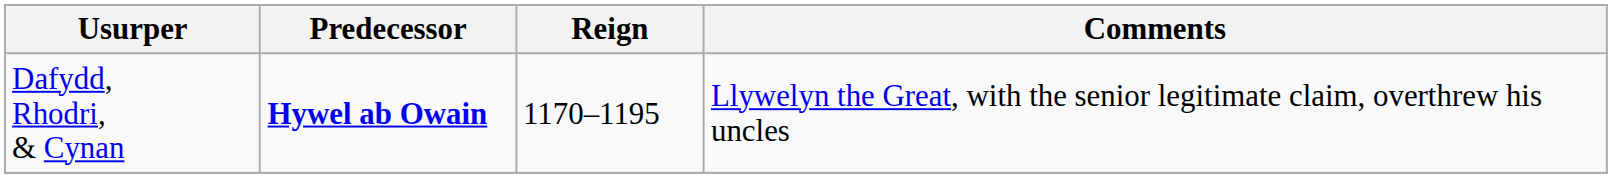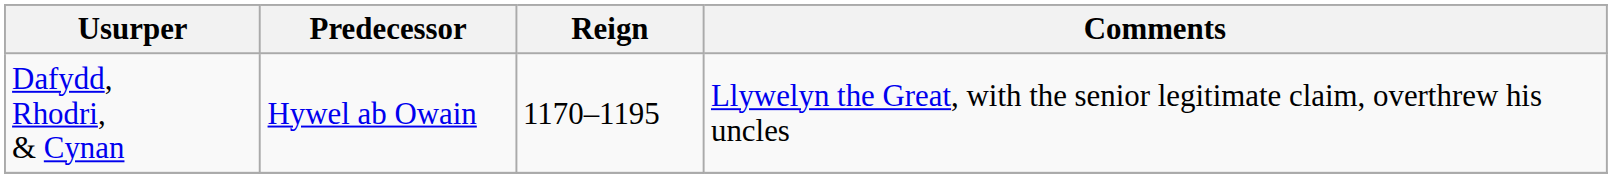(377, 112) bold -> (372, 112) normal
